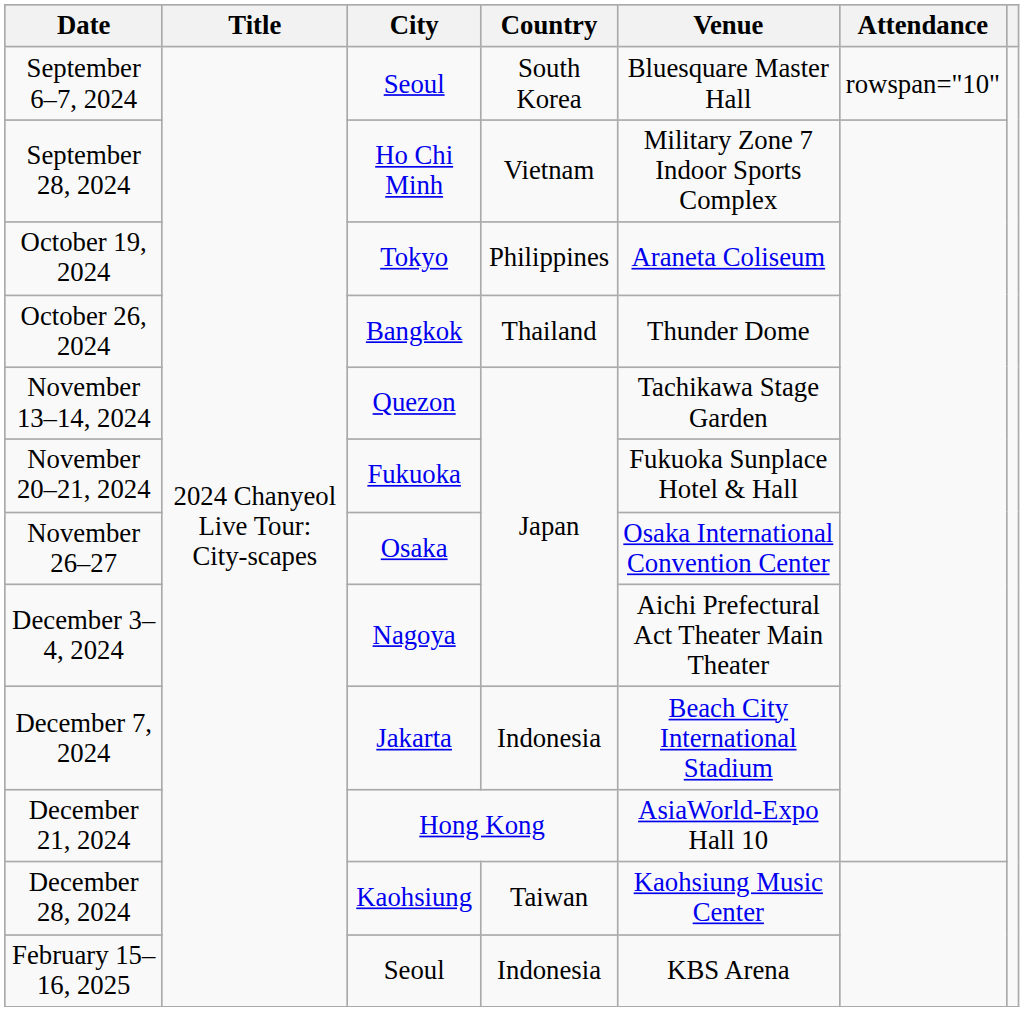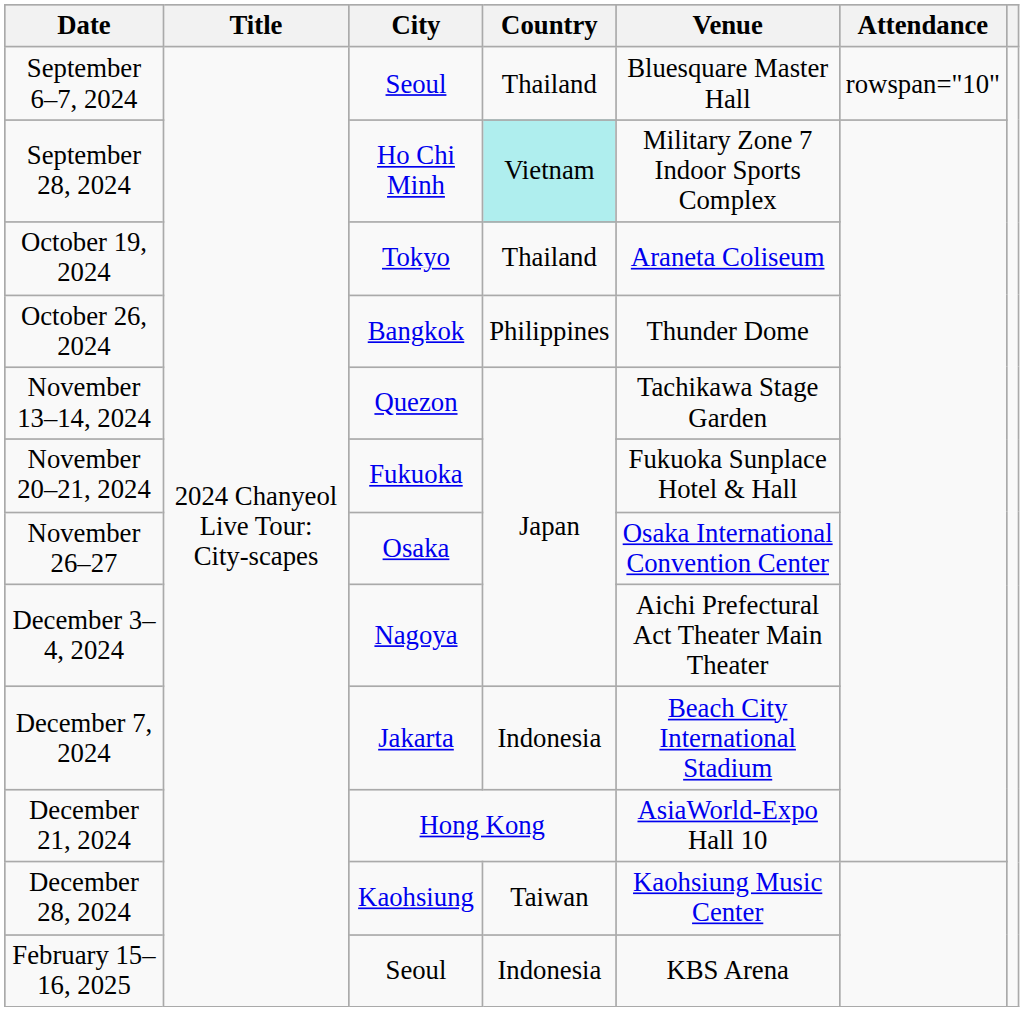(549, 83) South Korea -> (549, 83) Thailand
(549, 170) no background -> (549, 170) paleturquoise background
(549, 258) Philippines -> (549, 258) Thailand
(549, 330) Thailand -> (549, 330) Philippines
